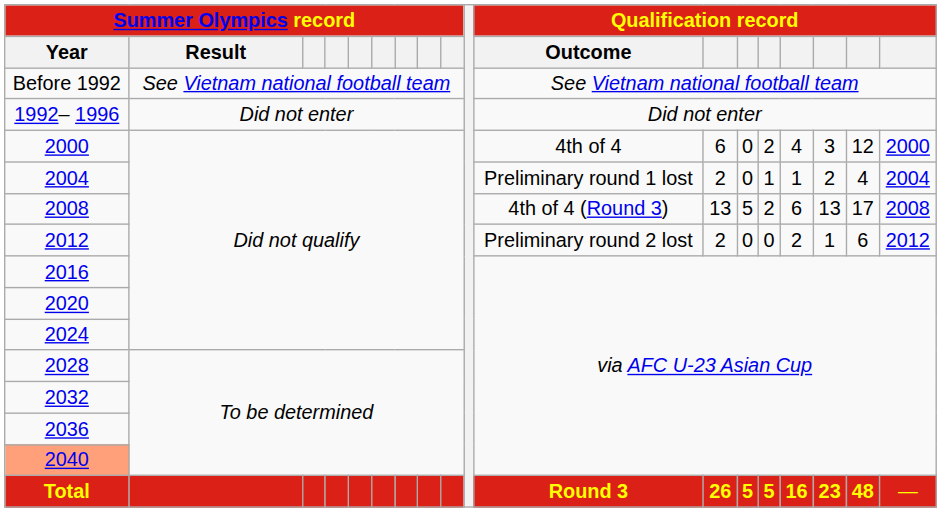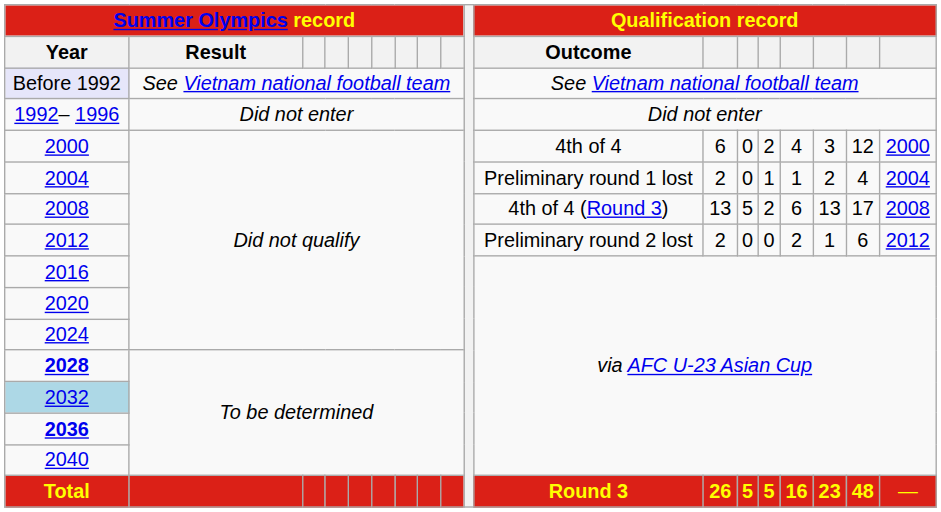(67, 84) no background -> (67, 84) lavender background
(67, 366) normal -> (67, 366) bold
(67, 398) no background -> (67, 398) lightblue background
(67, 429) normal -> (67, 429) bold
(67, 460) lightsalmon background -> (67, 460) no background
